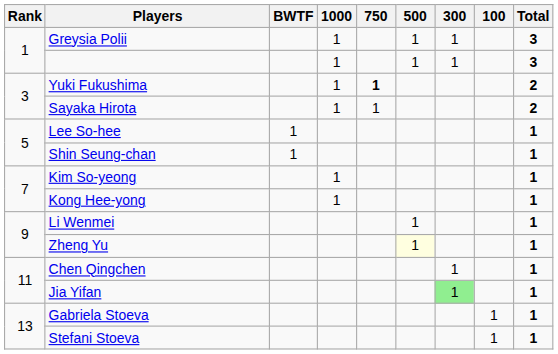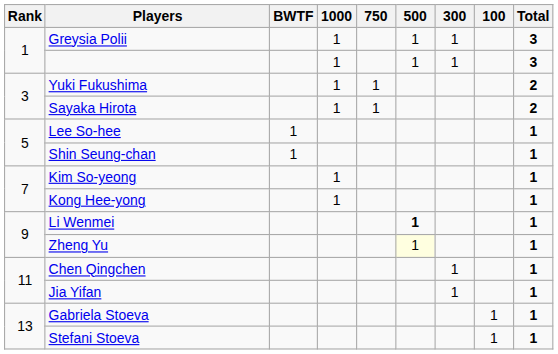(376, 85) bold -> (376, 85) normal
(415, 223) normal -> (415, 223) bold
(455, 292) lightgreen background -> (455, 292) no background
